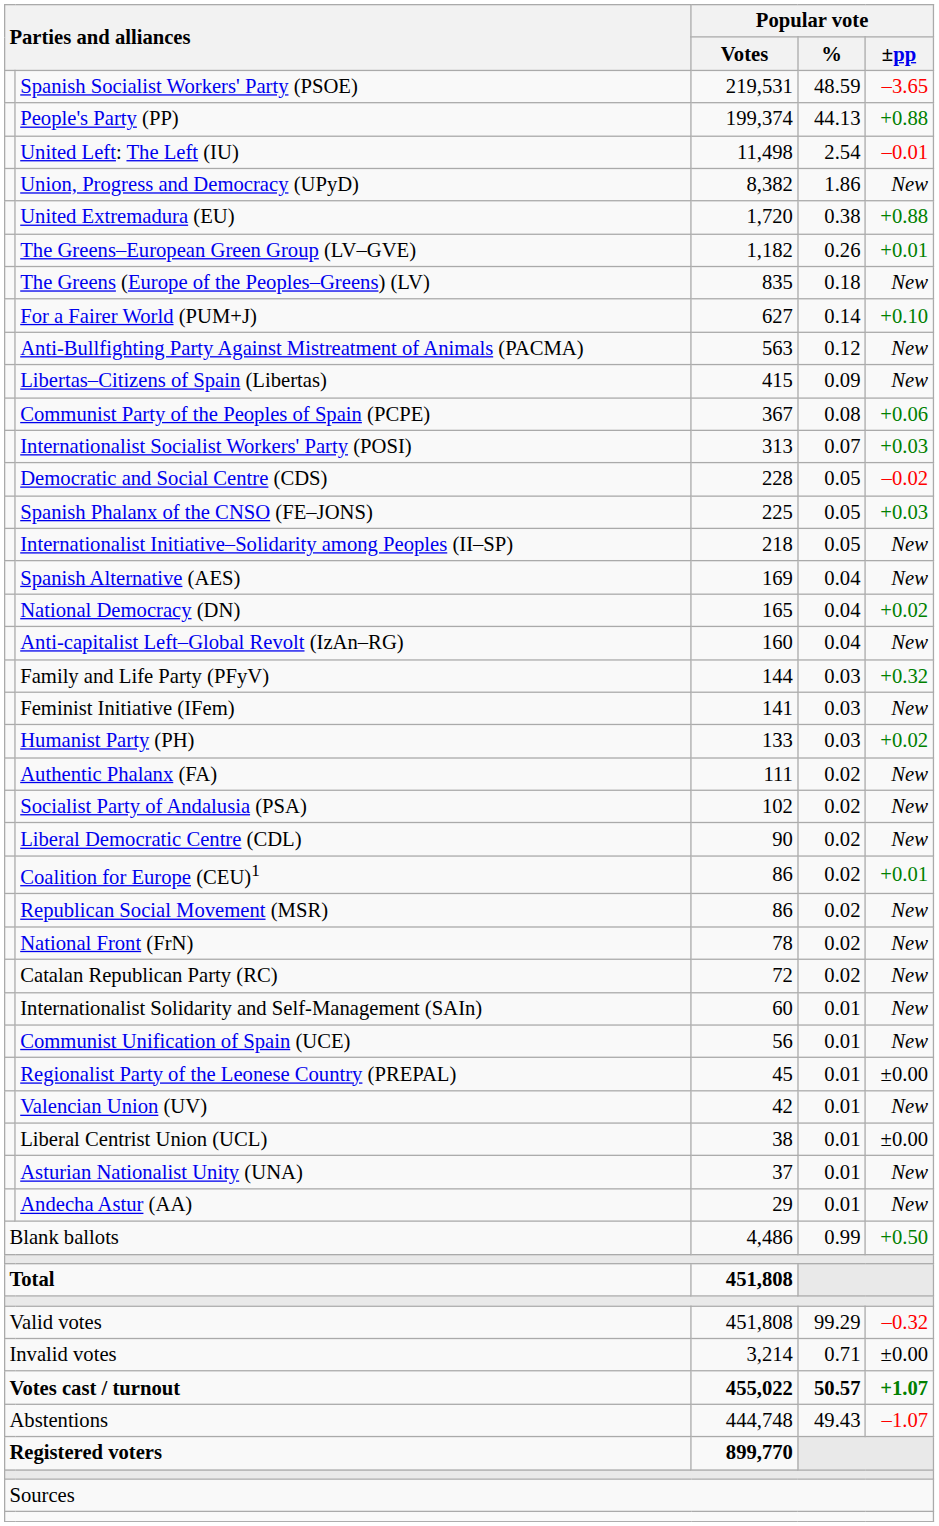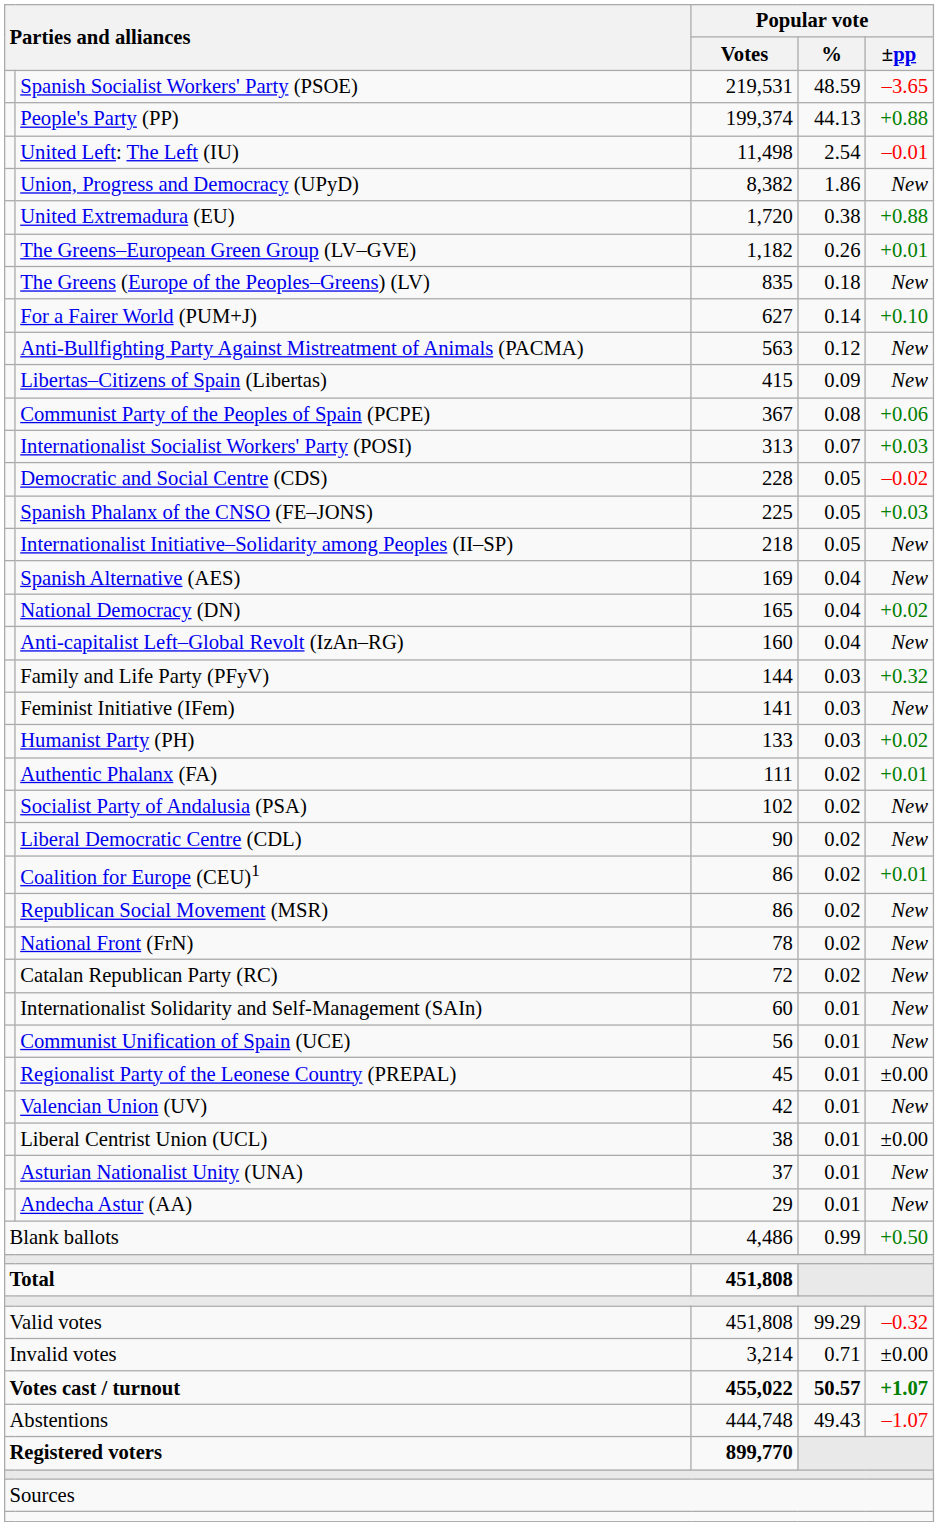(910, 773) New -> (904, 773) +0.01
